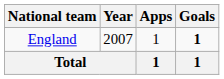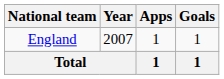(197, 39) bold -> (197, 39) normal
